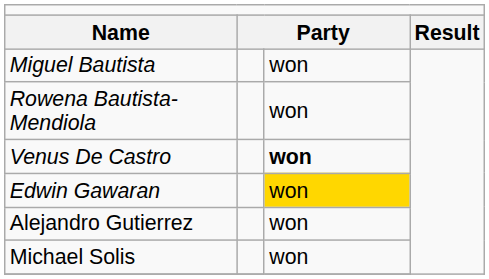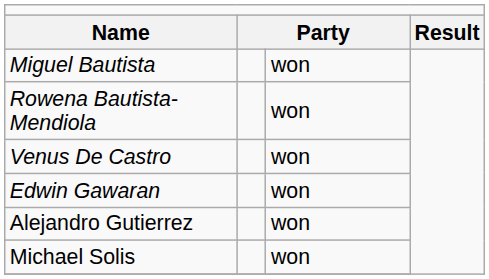(291, 157) bold -> (290, 157) normal
(289, 190) gold background -> (290, 190) no background
